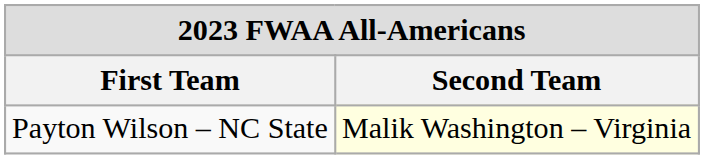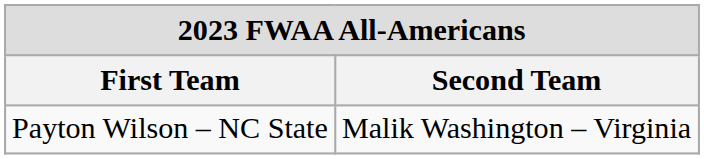(517, 128) lightyellow background -> (517, 128) no background
